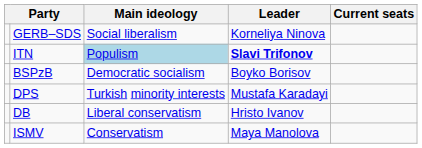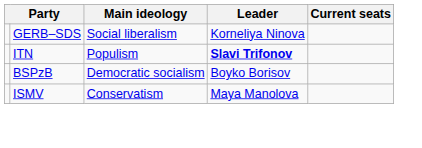(112, 53) lightblue background -> (112, 53) no background
- row: (26, 93)
- row: (22, 113)
